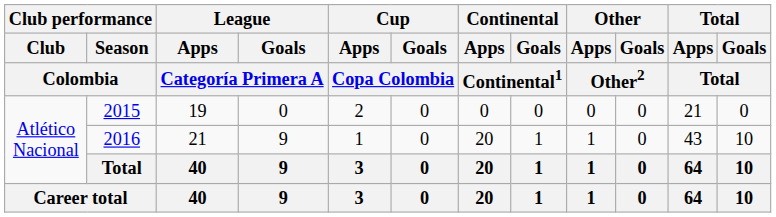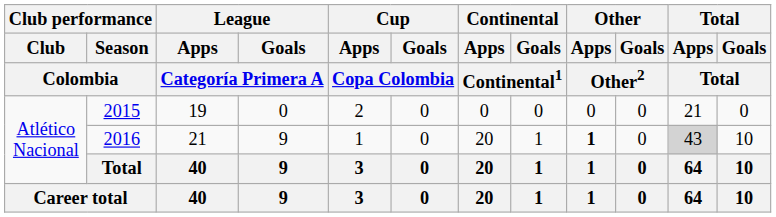(591, 139) normal -> (591, 139) bold
(693, 139) no background -> (693, 139) lightgrey background
